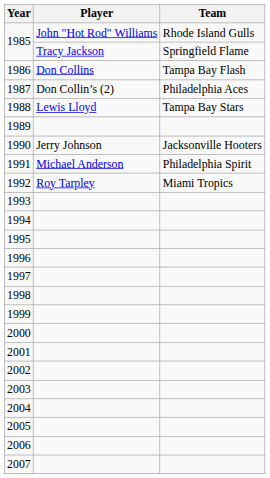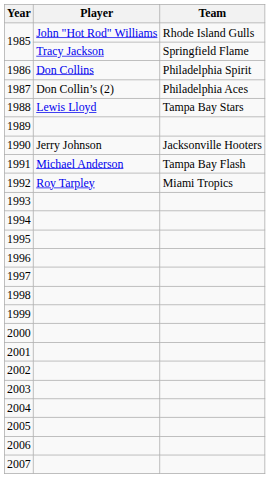(204, 70) Tampa Bay Flash -> (207, 70) Philadelphia Spirit
(207, 164) Philadelphia Spirit -> (204, 164) Tampa Bay Flash
